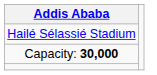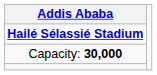(71, 34) normal -> (75, 34) bold
